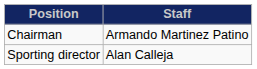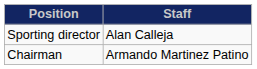rows swapped: (35, 34) <-> (54, 54)
